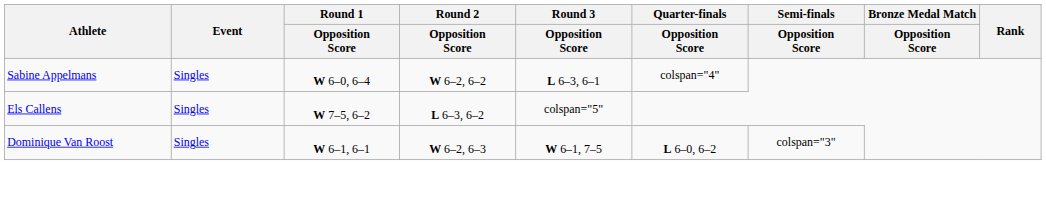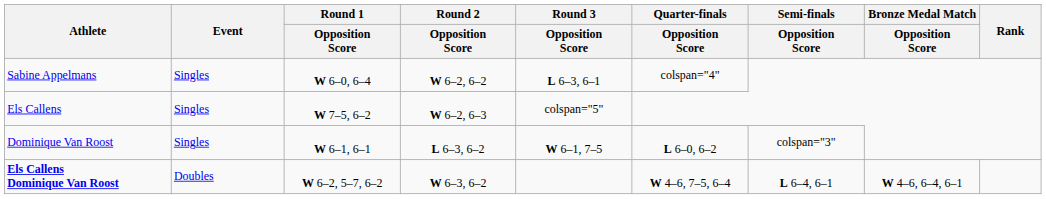(458, 116) L 6–3, 6–2 -> (458, 116) W 6–2, 6–3
(458, 150) W 6–2, 6–3 -> (458, 150) L 6–3, 6–2
+ row: (63, 176)
